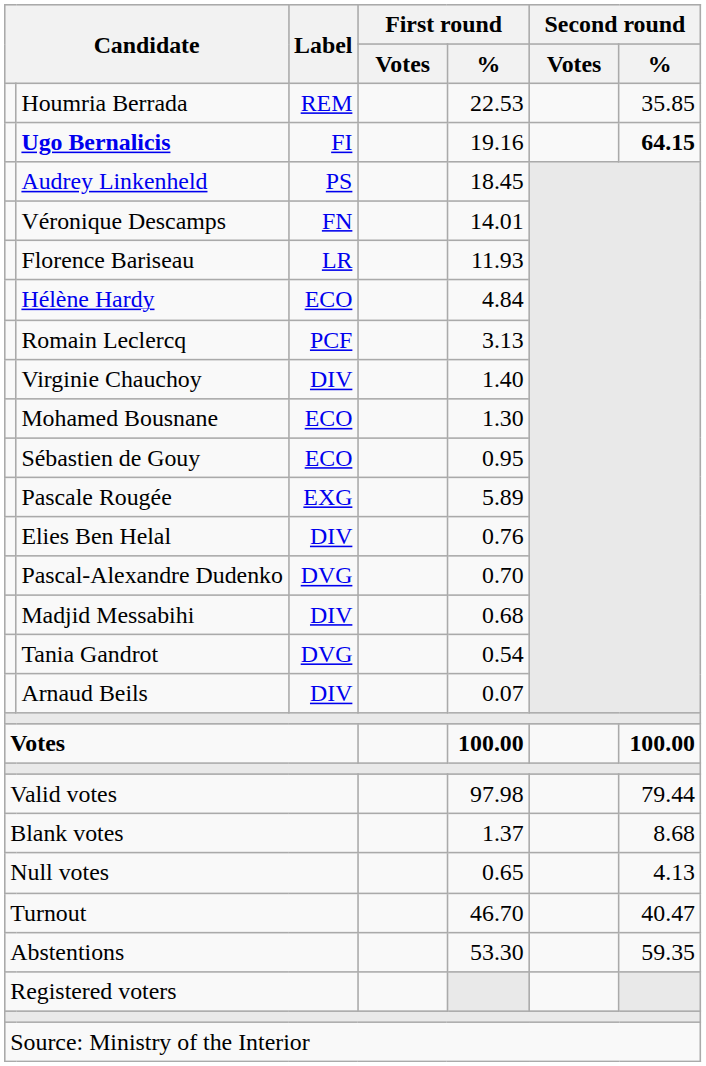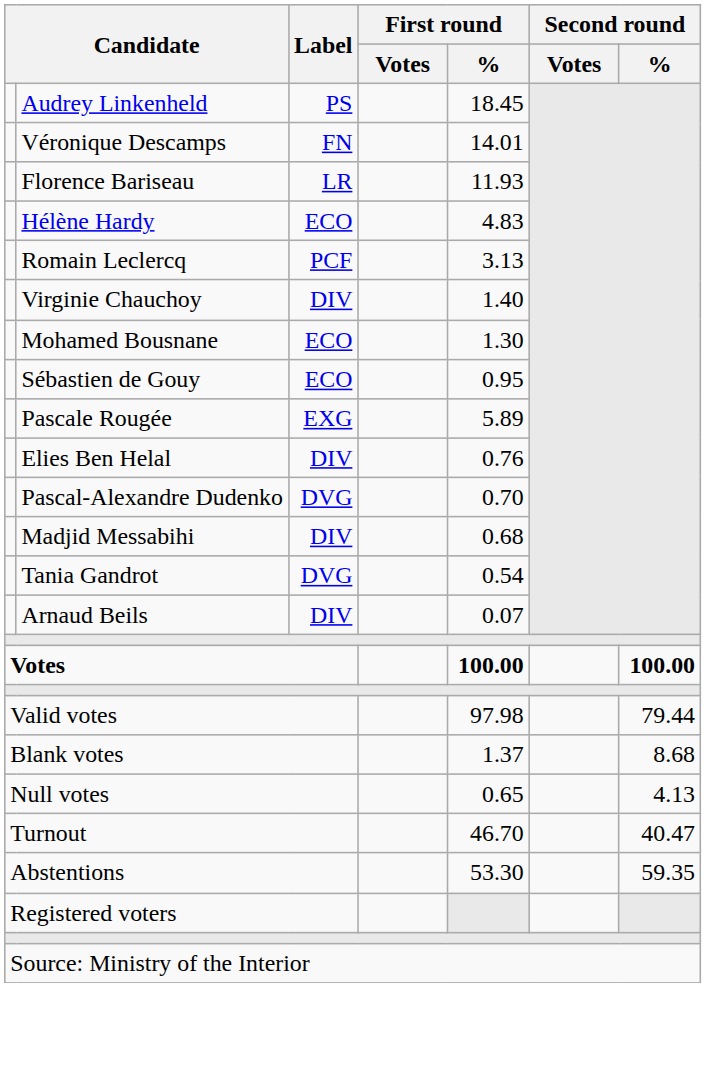- row: (105, 103)
- row: (96, 142)
(503, 299) 4.84 -> (503, 221) 4.83
